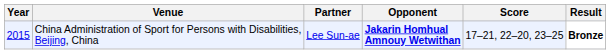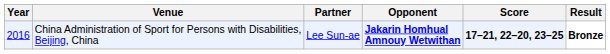(18, 35) 2015 -> (18, 35) 2016
(514, 35) normal -> (514, 35) bold
